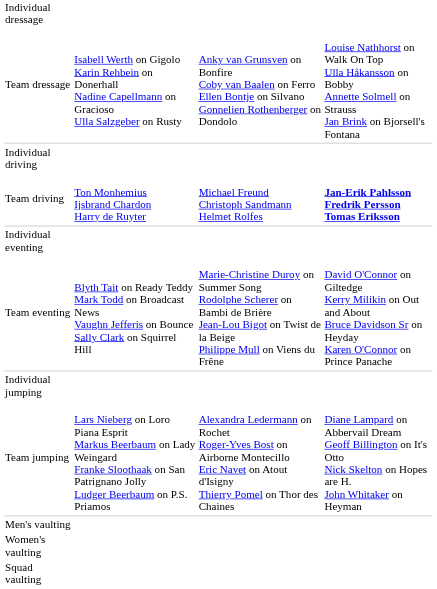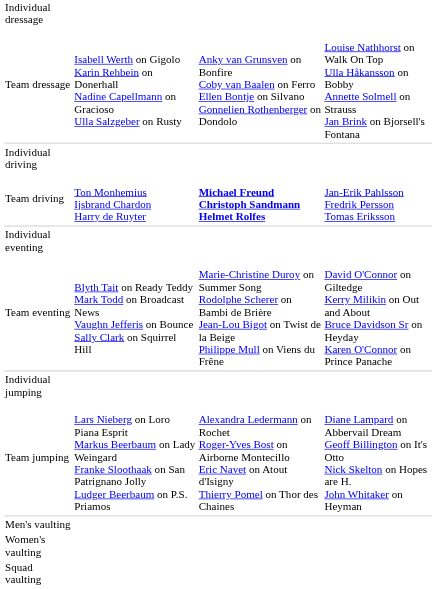(245, 204) normal -> (249, 204) bold
(368, 204) bold -> (364, 204) normal
